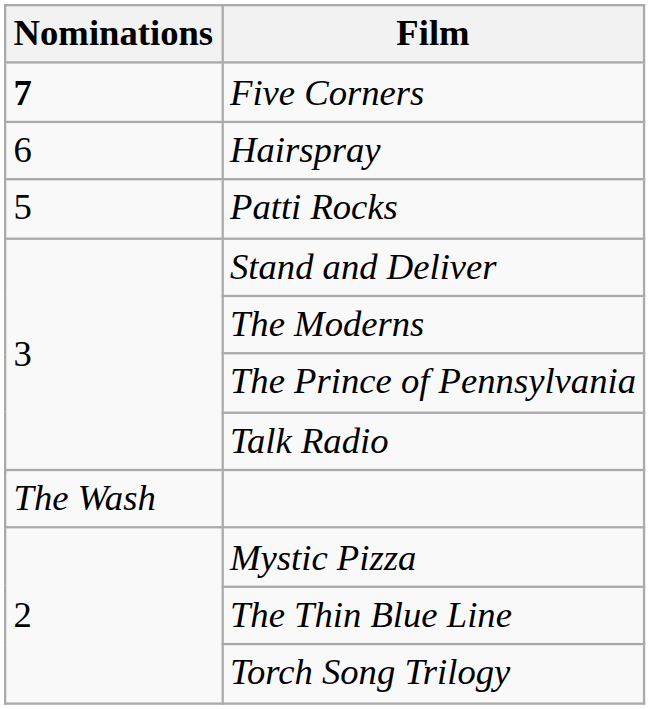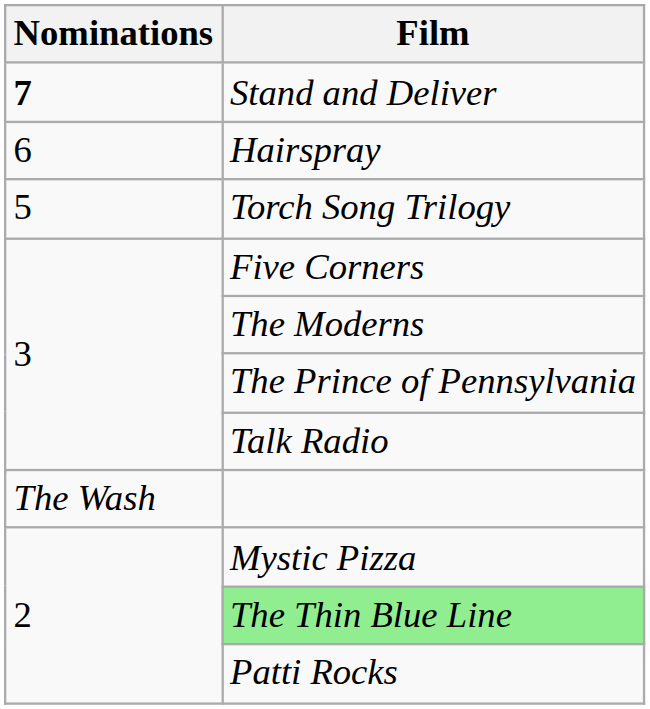(327, 91) Five Corners -> (363, 91) Stand and Deliver
(314, 207) Patti Rocks -> (370, 207) Torch Song Trilogy
(363, 265) Stand and Deliver -> (327, 265) Five Corners
(371, 614) no background -> (371, 614) lightgreen background
(370, 672) Torch Song Trilogy -> (314, 672) Patti Rocks
